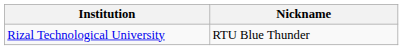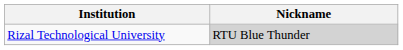(261, 34) no background -> (261, 34) lightgrey background
